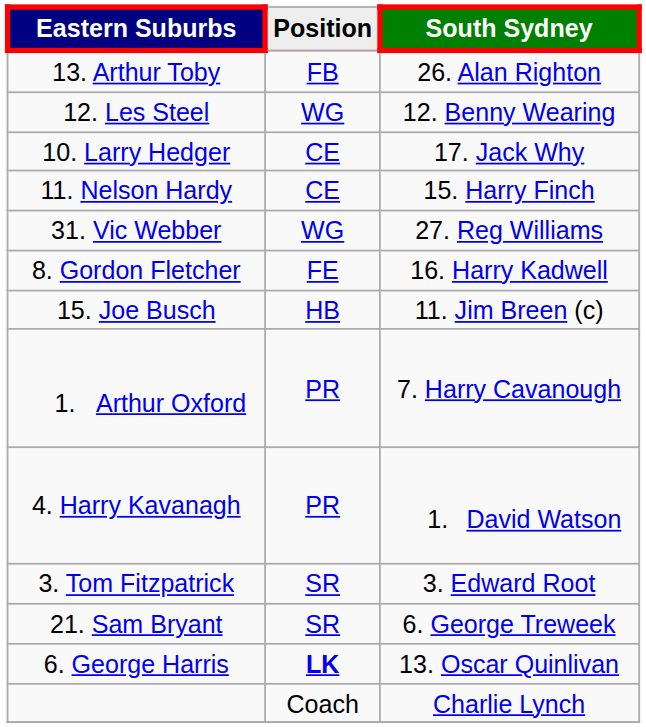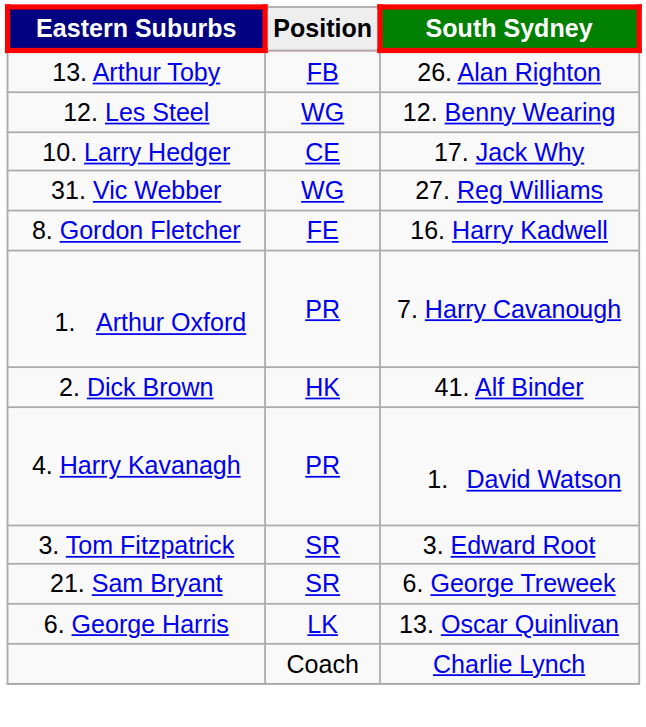- row: (136, 191)
- row: (136, 310)
+ row: (136, 388)
(323, 664) bold -> (323, 624) normal
